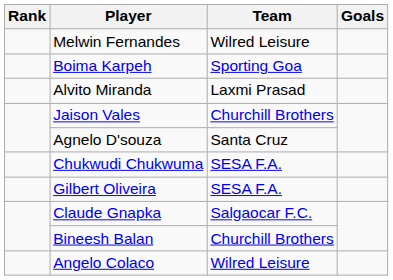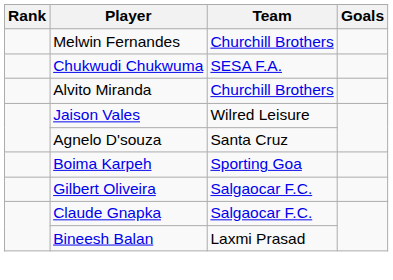(260, 41) Wilred Leisure -> (272, 41) Churchill Brothers
rows swapped: (102, 66) <-> (128, 164)
(258, 90) Laxmi Prasad -> (272, 90) Churchill Brothers
(272, 115) Churchill Brothers -> (260, 115) Wilred Leisure
(246, 189) SESA F.A. -> (261, 189) Salgaocar F.C.
(272, 238) Churchill Brothers -> (258, 238) Laxmi Prasad
- row: (104, 262)
